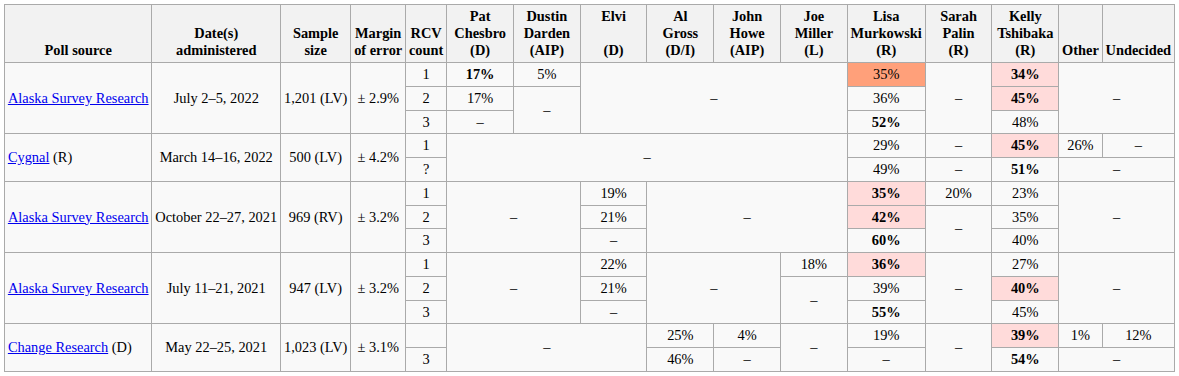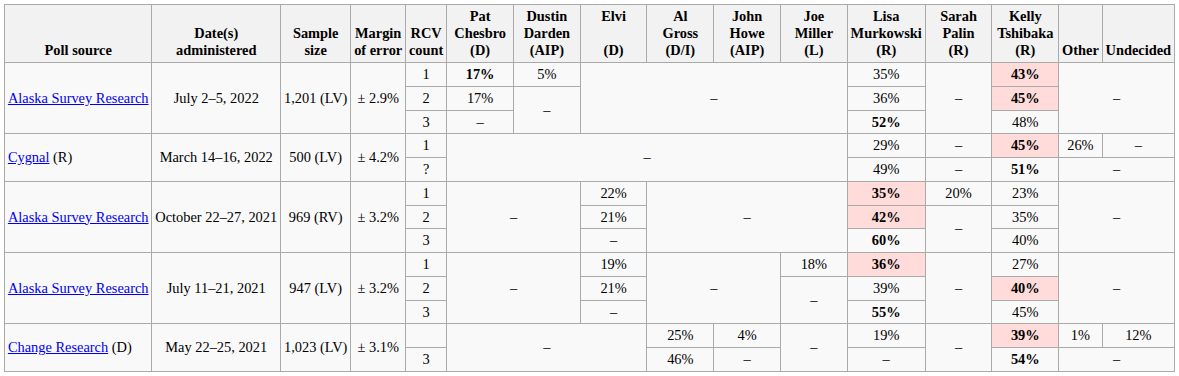(886, 74) lightsalmon background -> (886, 74) no background
(1025, 74) 34% -> (1025, 74) 43%
(614, 193) 19% -> (614, 193) 22%
(614, 264) 22% -> (614, 264) 19%
